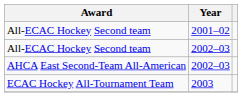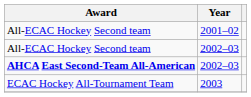(96, 65) normal -> (101, 65) bold
